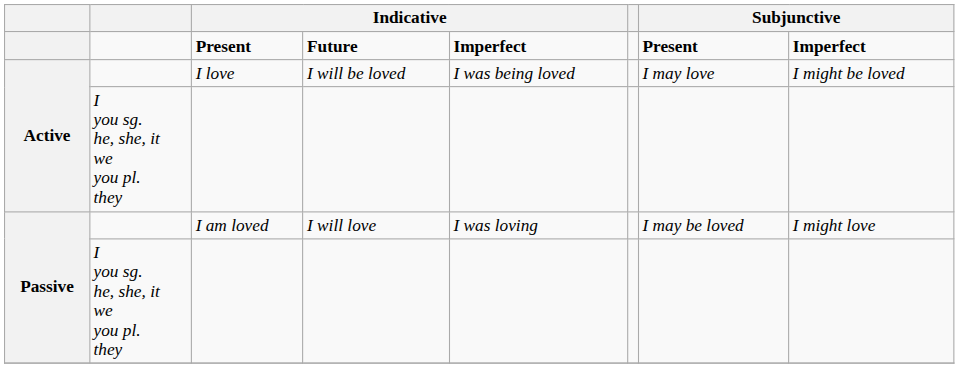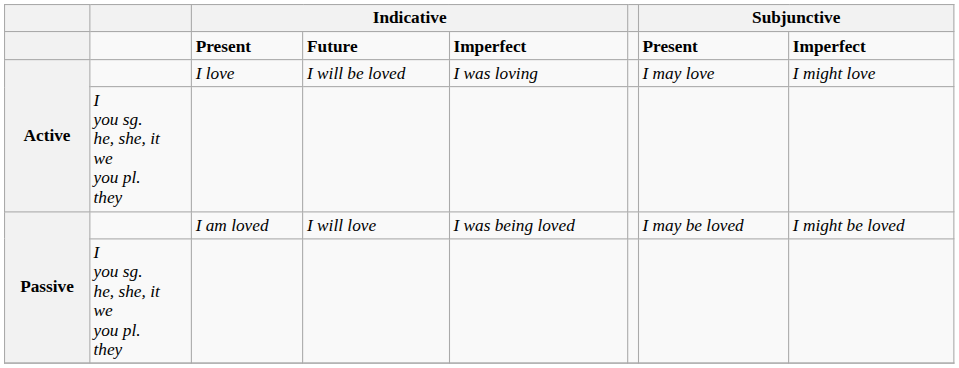(514, 73) I was being loved -> (496, 73) I was loving
(849, 73) I might be loved -> (834, 73) I might love
(496, 225) I was loving -> (514, 225) I was being loved
(834, 225) I might love -> (849, 225) I might be loved
